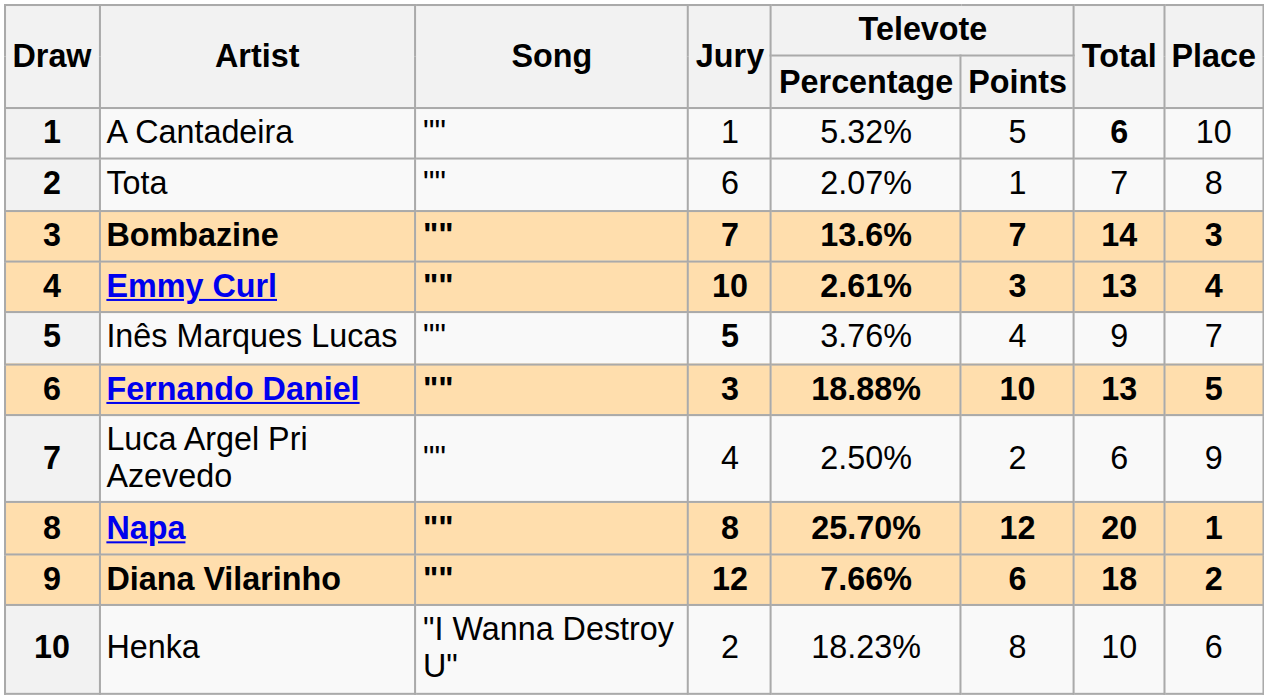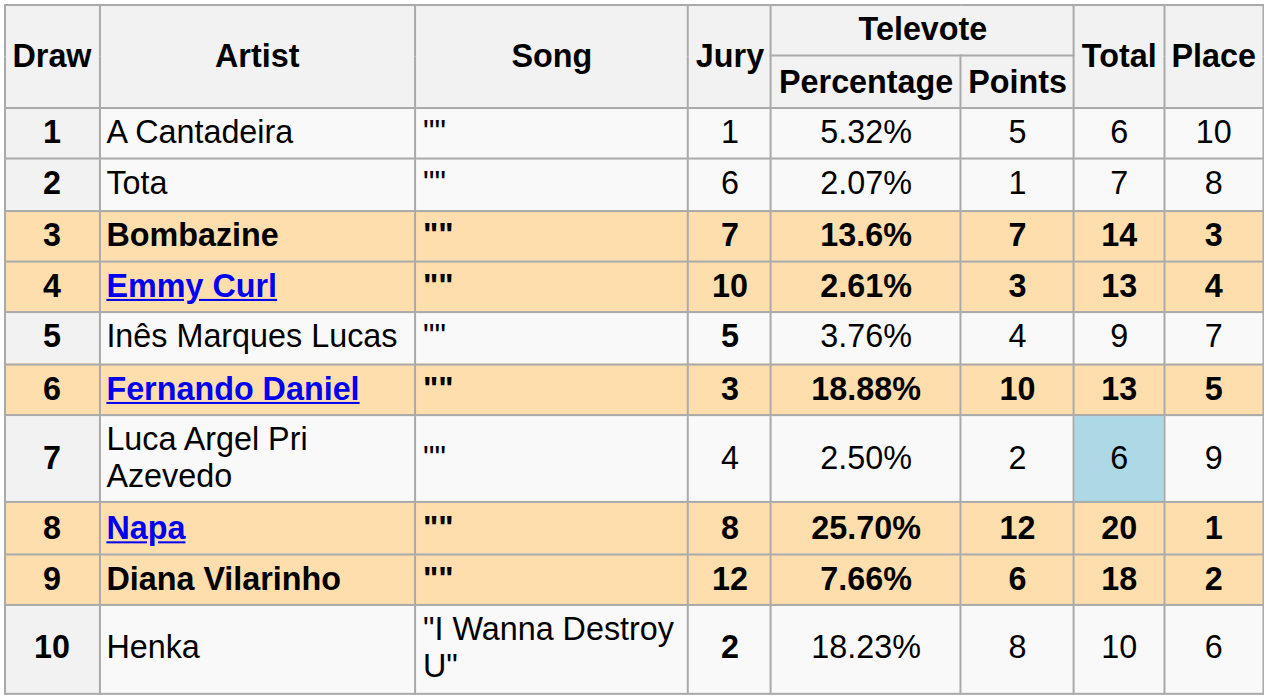(1119, 132) bold -> (1119, 132) normal
(1119, 458) no background -> (1119, 458) lightblue background
(730, 648) normal -> (730, 648) bold
